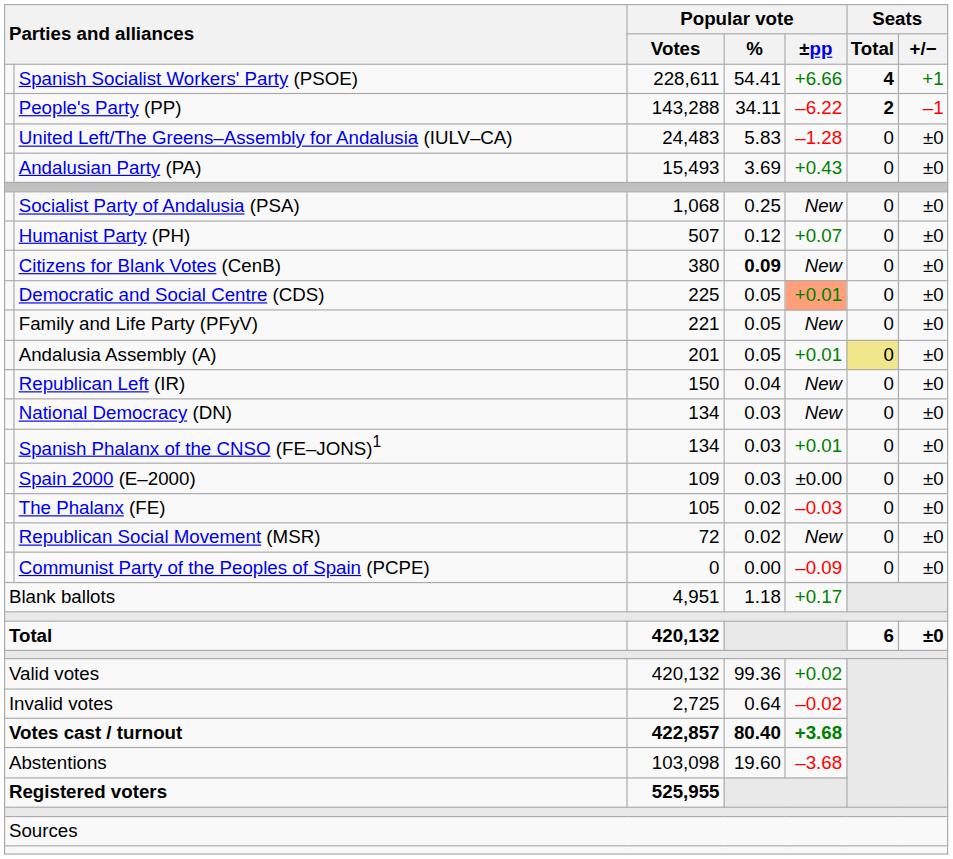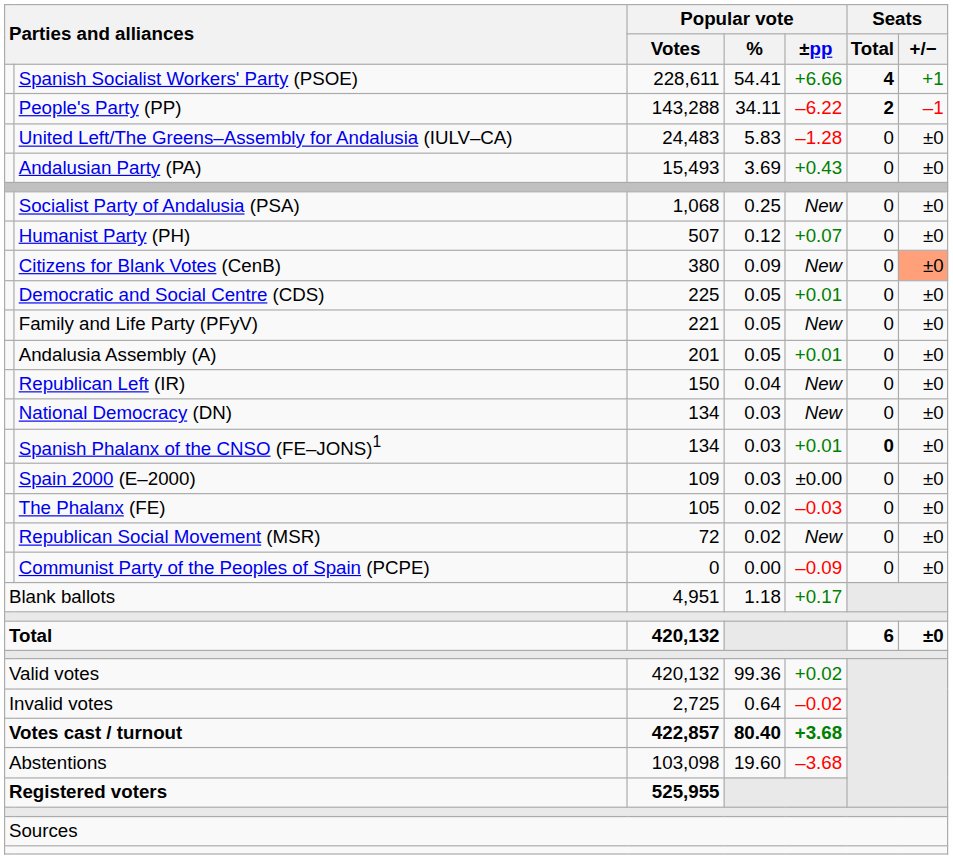(763, 265) bold -> (763, 265) normal
(933, 265) no background -> (933, 265) lightsalmon background
(818, 295) lightsalmon background -> (818, 295) no background
(889, 354) khaki background -> (889, 354) no background
(889, 446) normal -> (889, 446) bold
